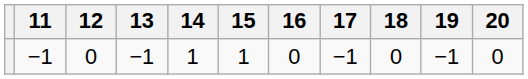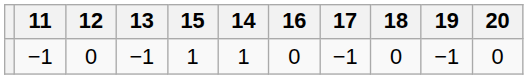columns swapped: (193, 21) <-> (243, 21)
